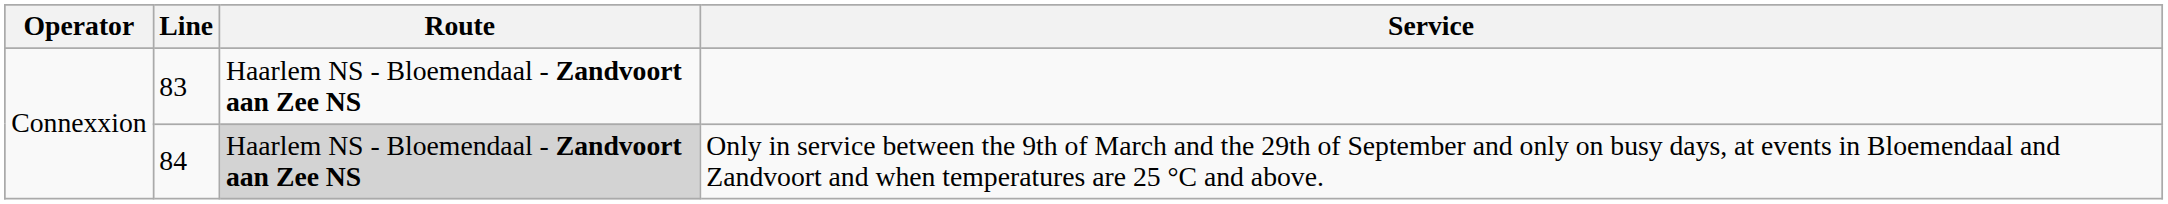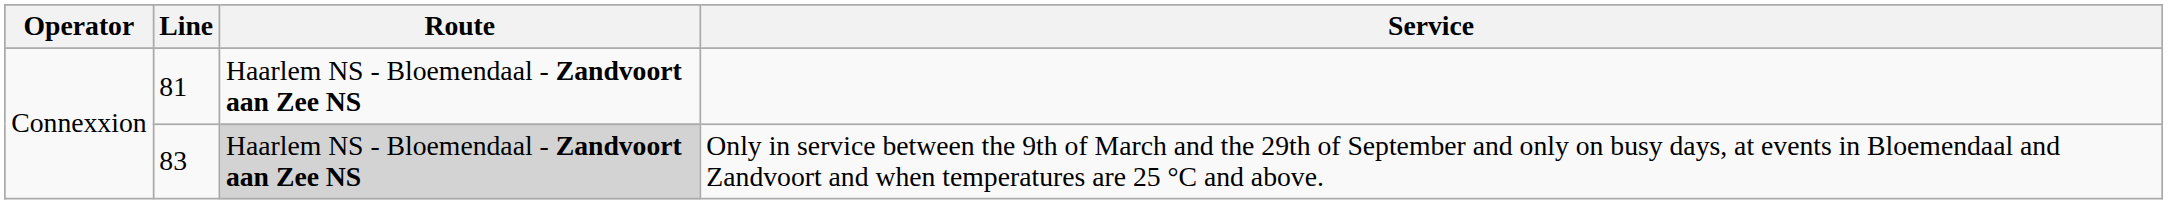(173, 85) 83 -> (173, 85) 81
(173, 160) 84 -> (173, 160) 83
